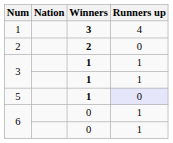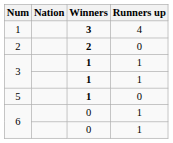(139, 96) lavender background -> (139, 96) no background
